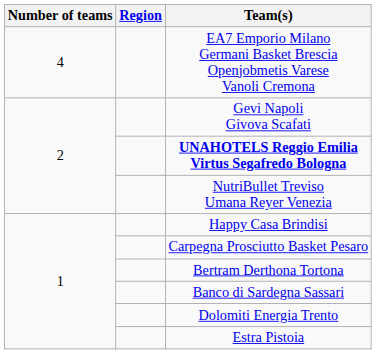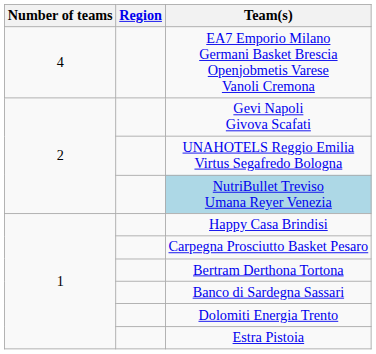(268, 155) bold -> (268, 155) normal
(268, 194) no background -> (268, 194) lightblue background
